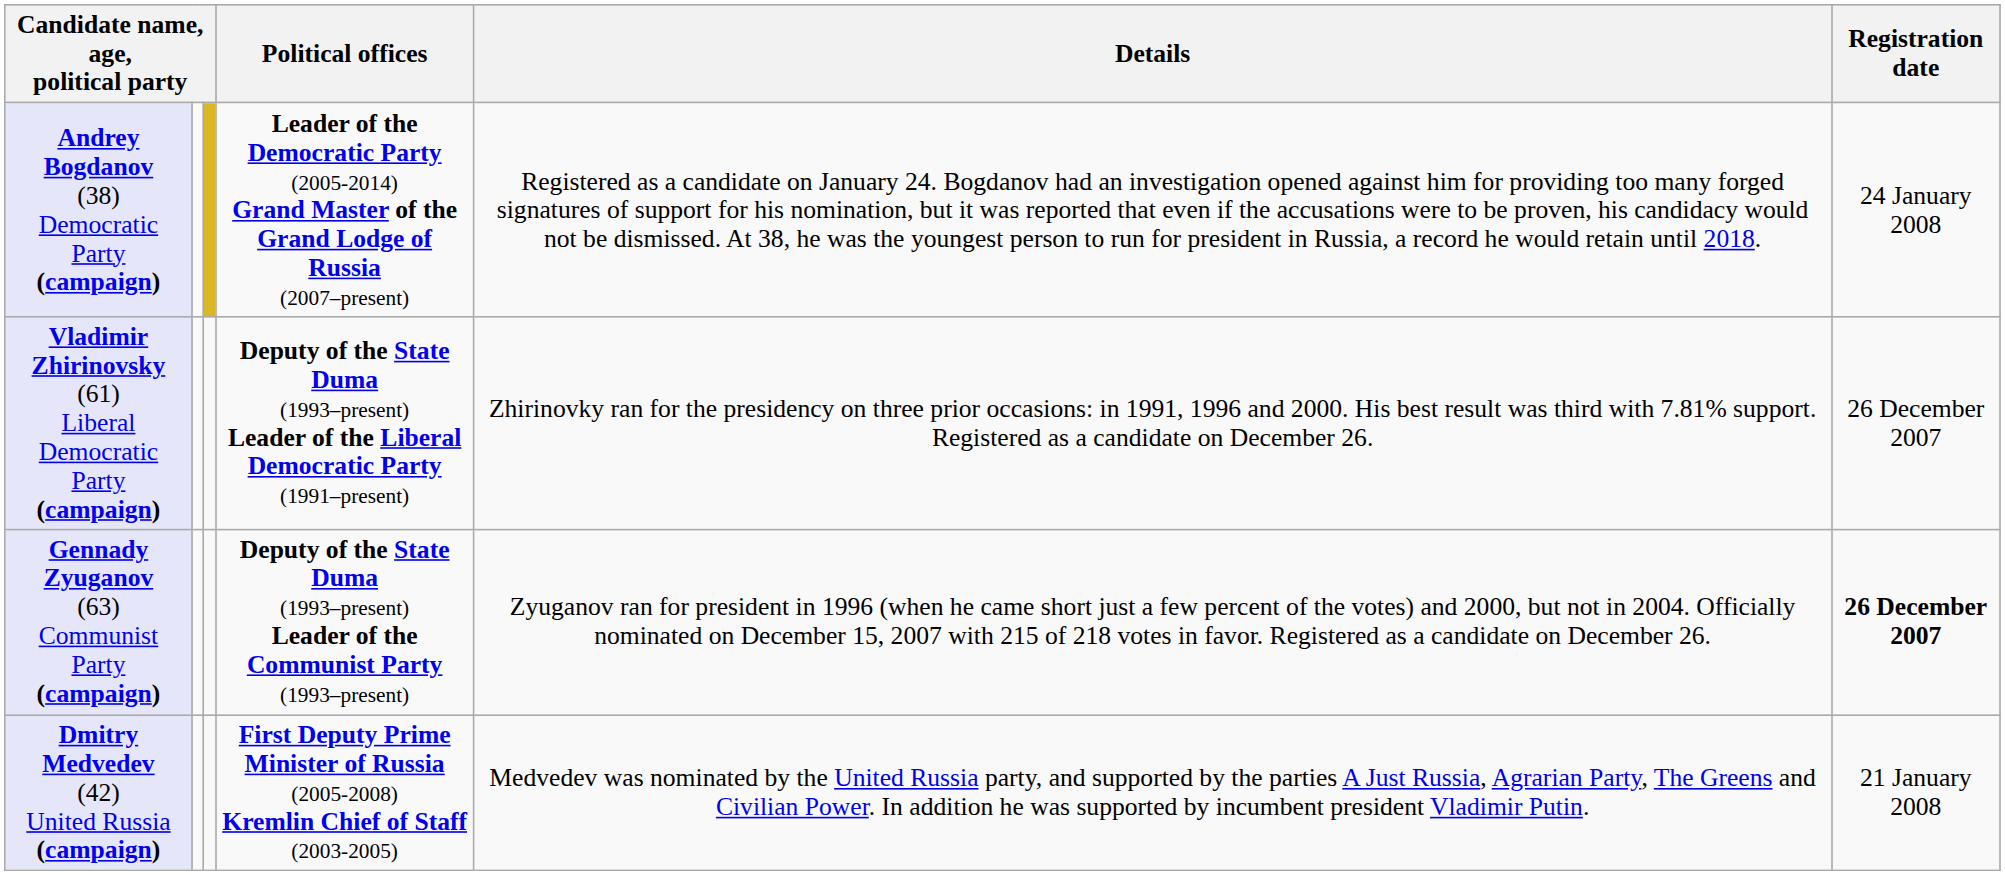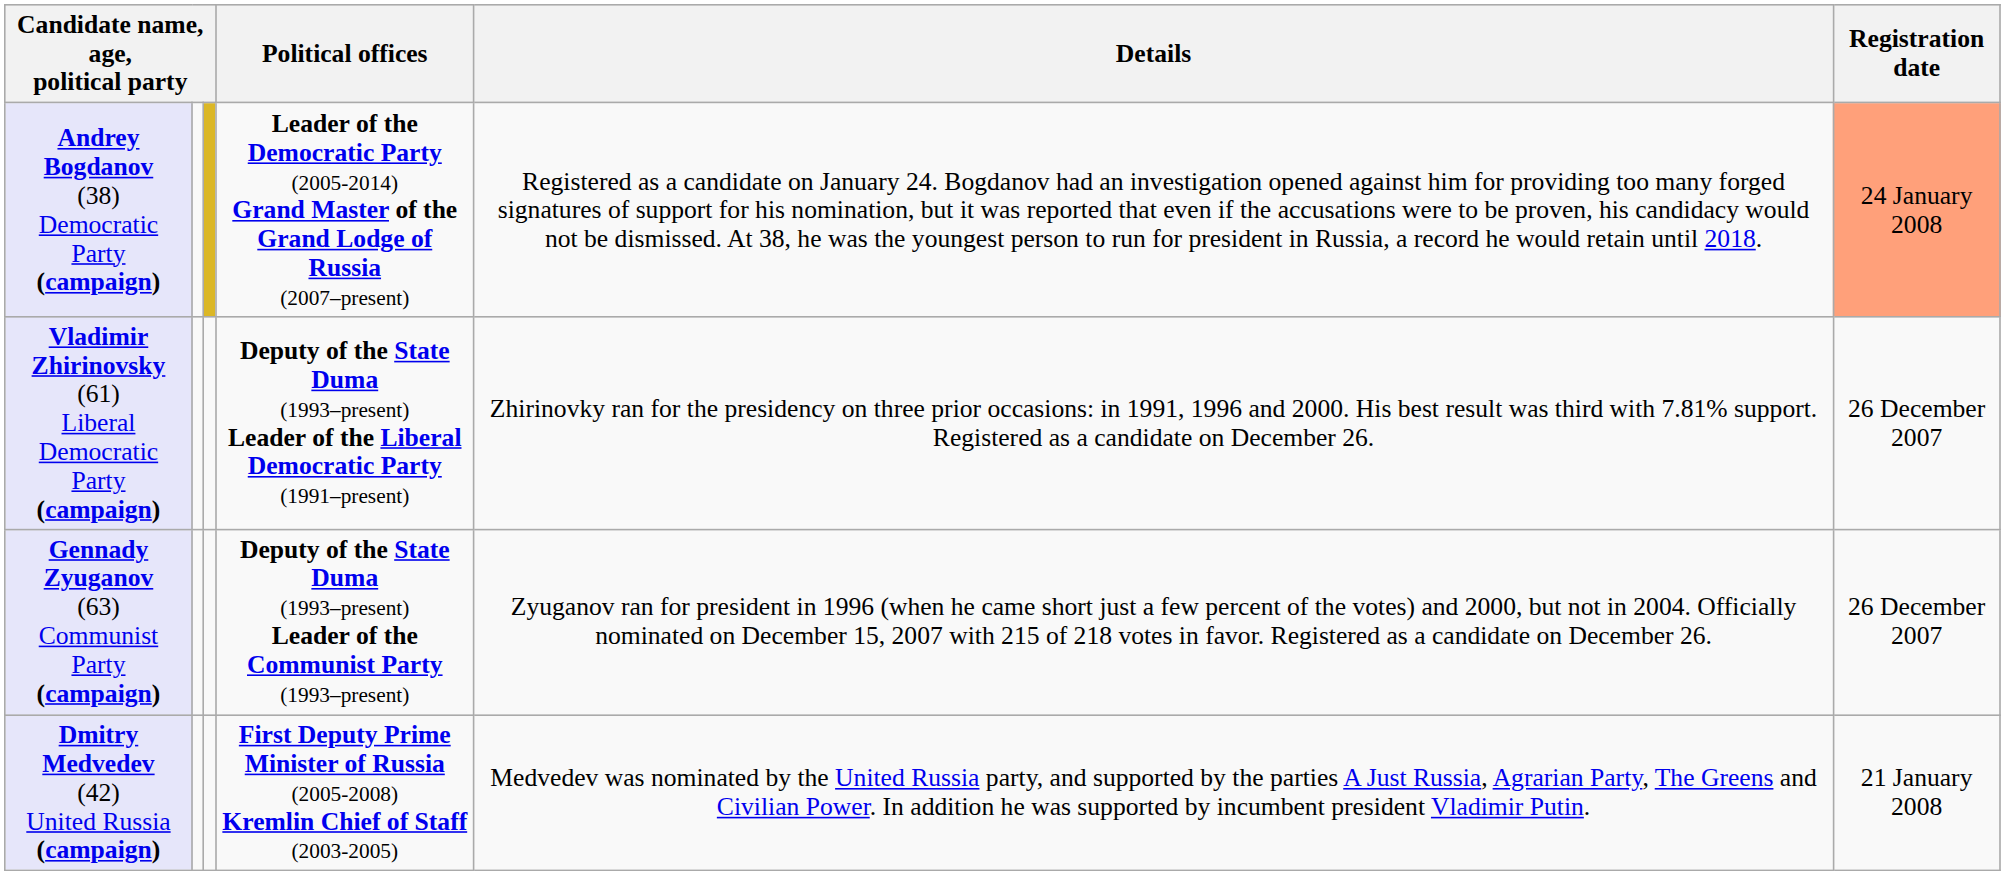(1916, 209) no background -> (1917, 209) lightsalmon background
(1916, 621) bold -> (1917, 621) normal
